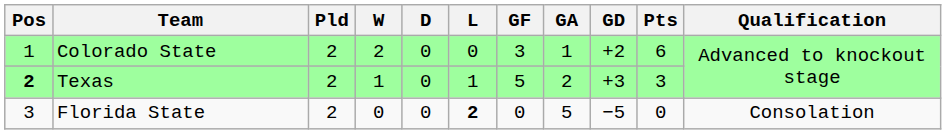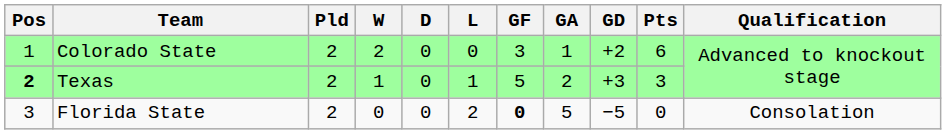(473, 113) bold -> (473, 113) normal
(520, 113) normal -> (520, 113) bold
